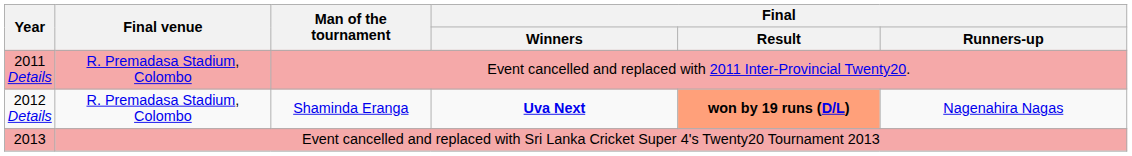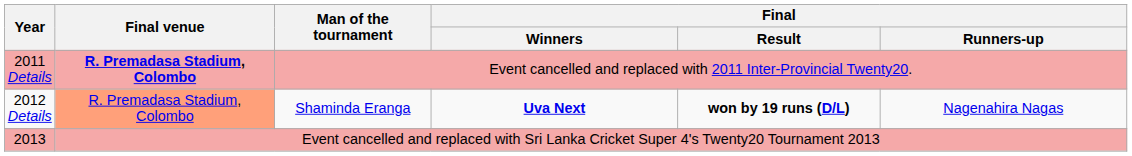(163, 69) normal -> (165, 69) bold
(163, 108) no background -> (165, 108) lightsalmon background
(779, 108) lightsalmon background -> (779, 108) no background
